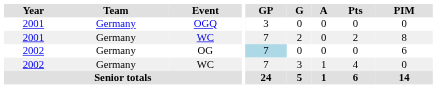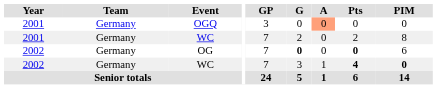(324, 24) no background -> (324, 24) lightsalmon background
(266, 51) lightblue background -> (266, 51) no background
(299, 51) normal -> (299, 51) bold
(355, 51) normal -> (355, 51) bold
(355, 64) normal -> (355, 64) bold
(404, 64) normal -> (404, 64) bold
